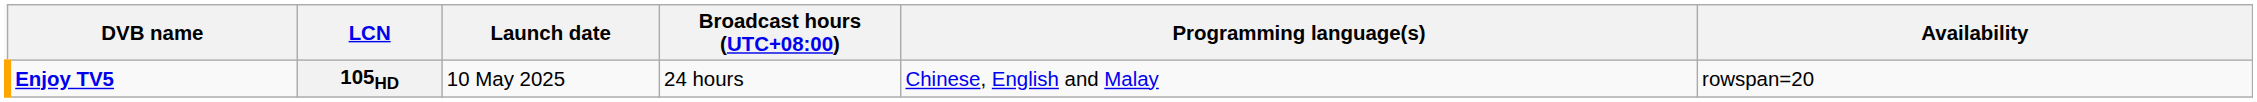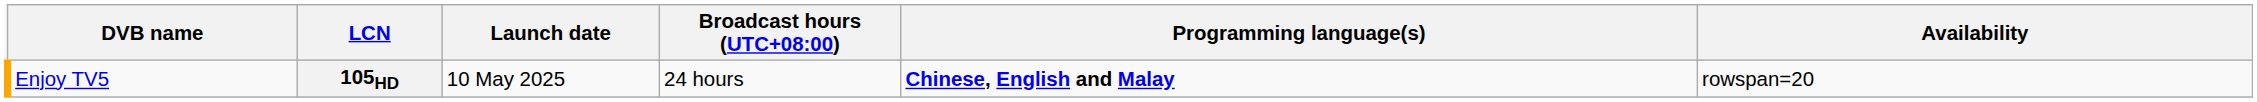(65, 79) bold -> (62, 79) normal
(1032, 79) normal -> (1040, 79) bold
